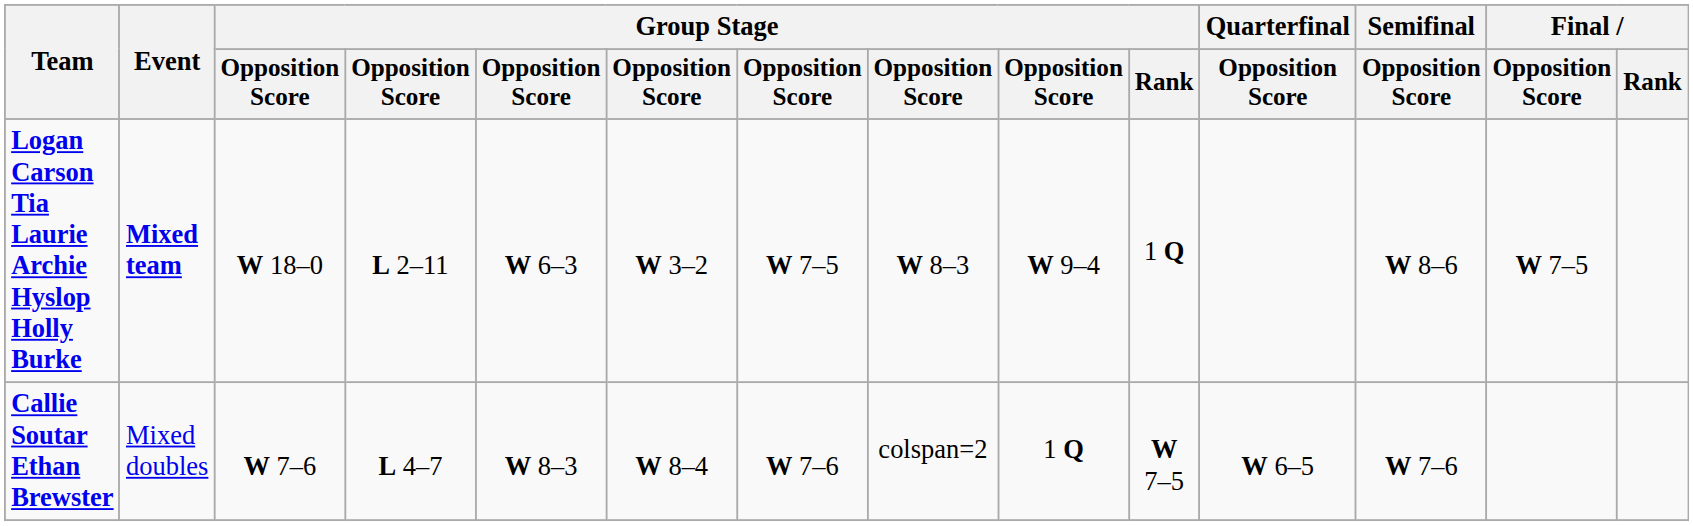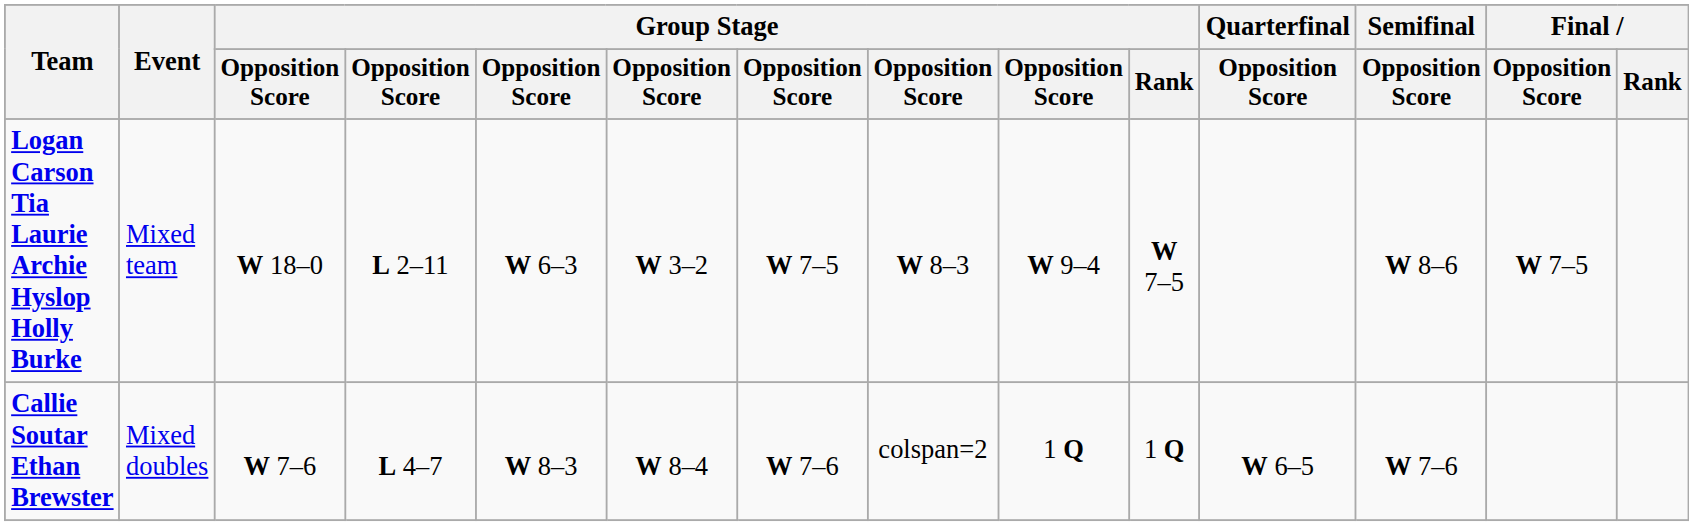(162, 250) bold -> (161, 250) normal
(1164, 250) 1 Q -> (1164, 266) W 7–5
(1164, 466) W 7–5 -> (1164, 450) 1 Q
